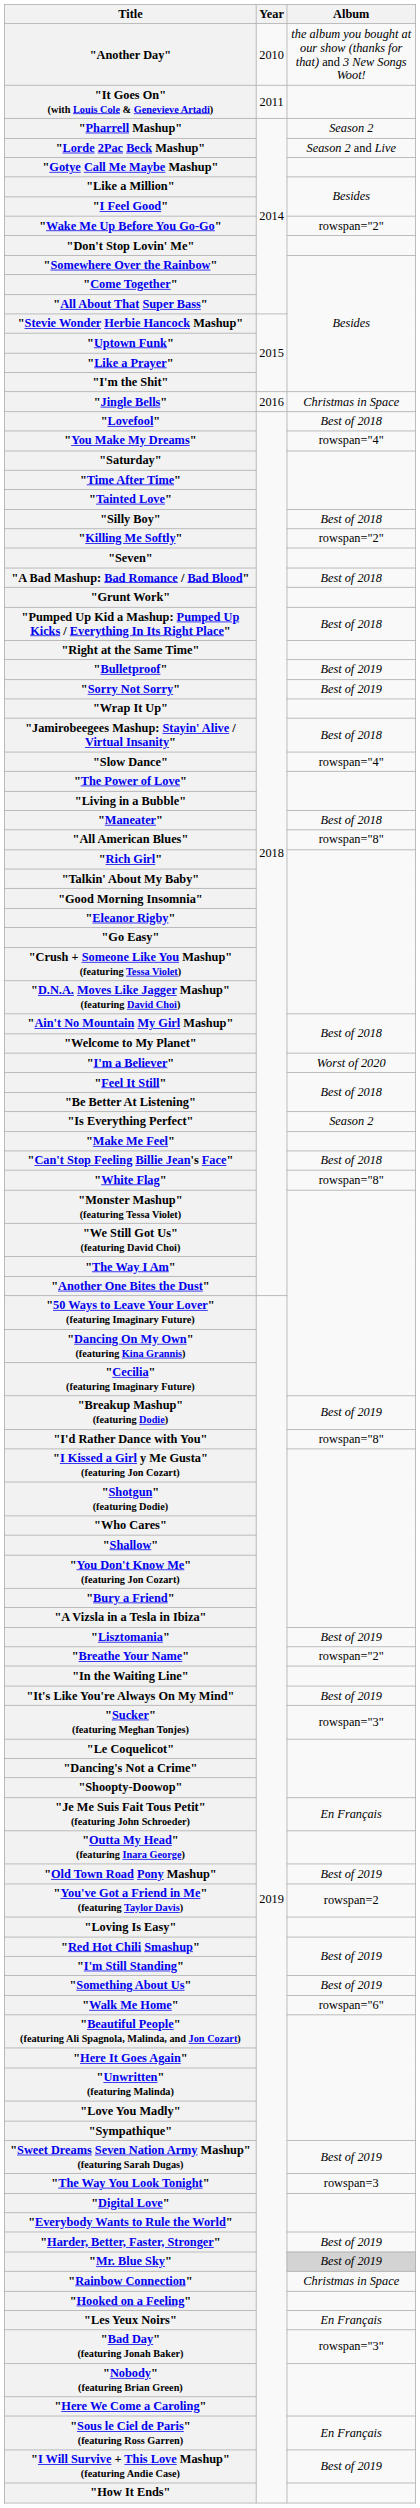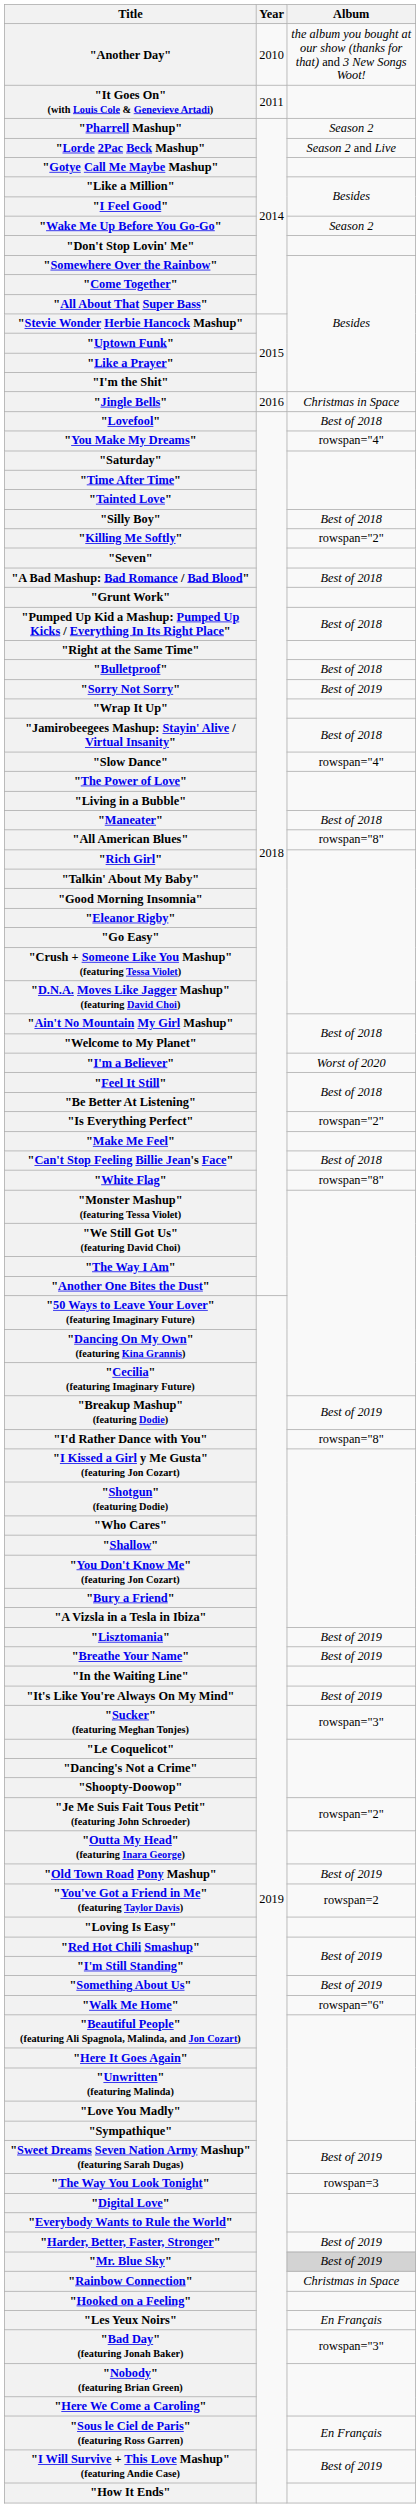(351, 226) rowspan="2" -> (351, 226) Season 2
(351, 669) Best of 2019 -> (351, 669) Best of 2018
(351, 1121) Season 2 -> (351, 1121) rowspan="2"
(351, 1656) rowspan="2" -> (351, 1656) Best of 2019
(351, 1814) En Français -> (351, 1814) rowspan="2"
